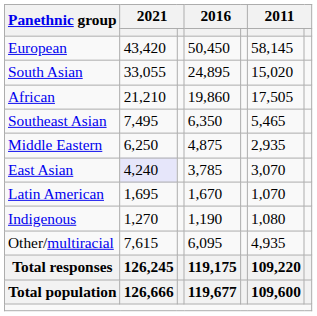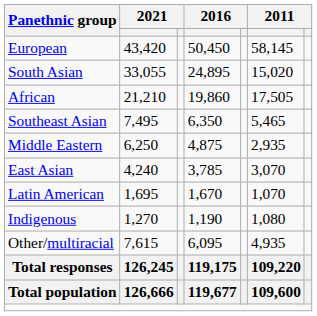(141, 169) lavender background -> (141, 169) no background
